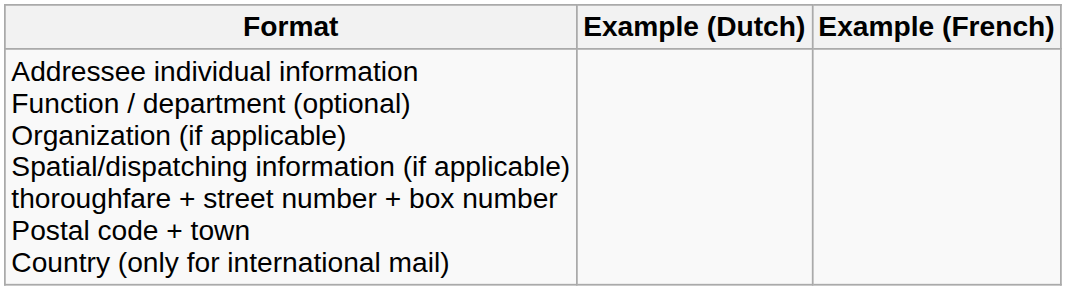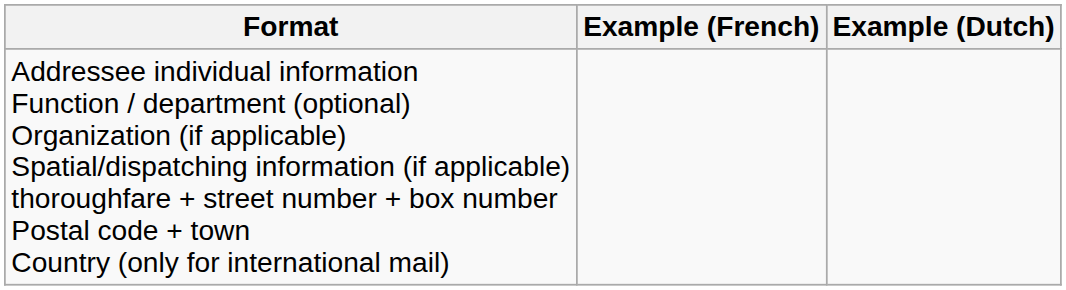columns swapped: (937, 26) <-> (694, 26)
